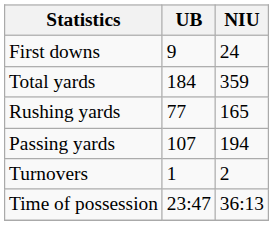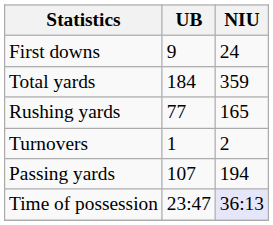rows swapped: (62, 143) <-> (49, 173)
(242, 204) no background -> (242, 204) lavender background
